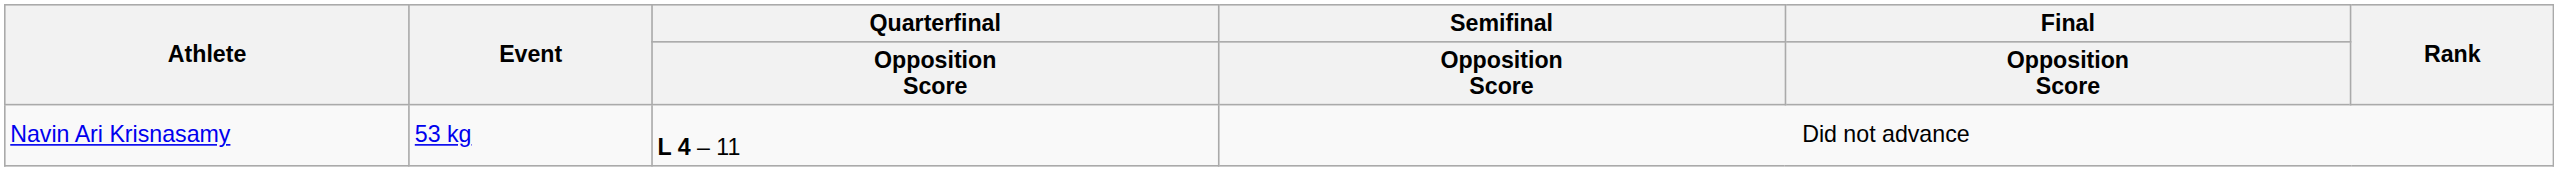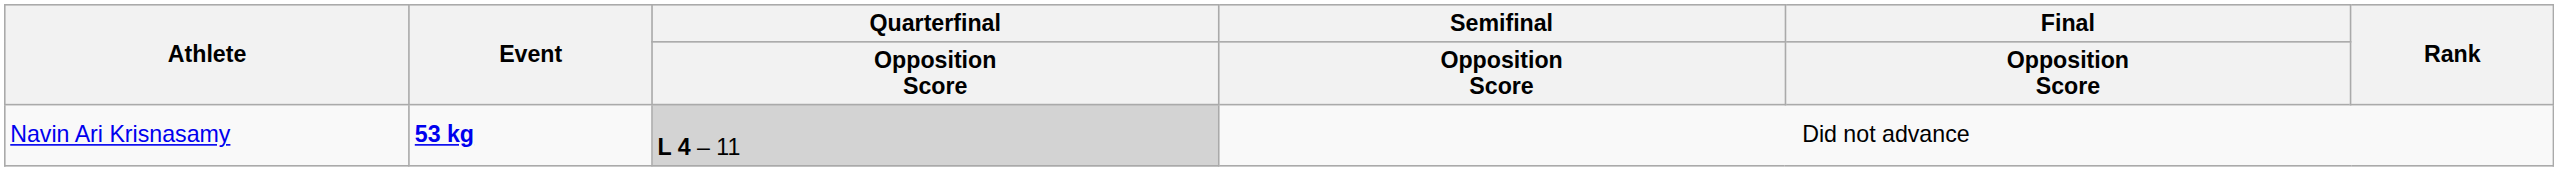(443, 135) normal -> (444, 135) bold
(699, 148) no background -> (699, 148) lightgrey background
